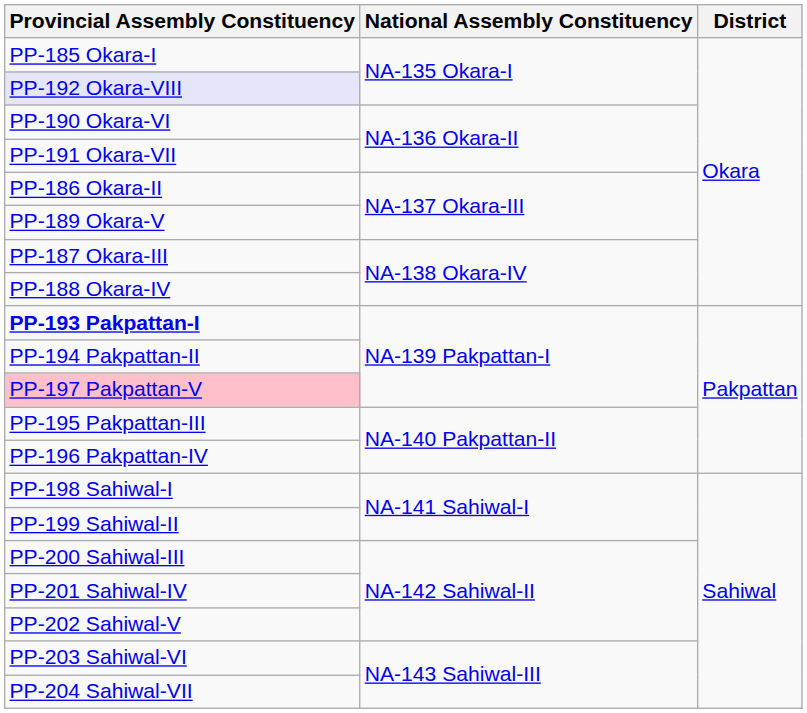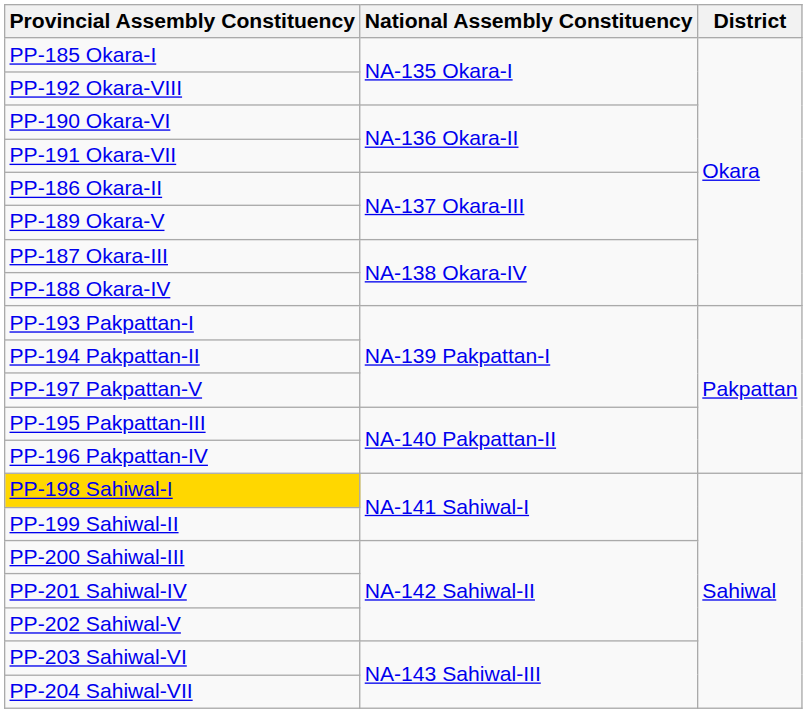(96, 88) lavender background -> (96, 88) no background
(105, 322) bold -> (102, 322) normal
(106, 389) pink background -> (106, 389) no background
(91, 490) no background -> (91, 490) gold background
